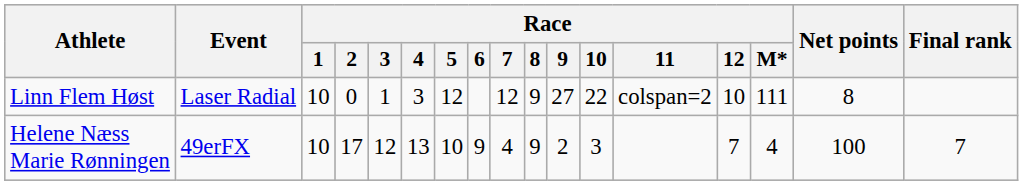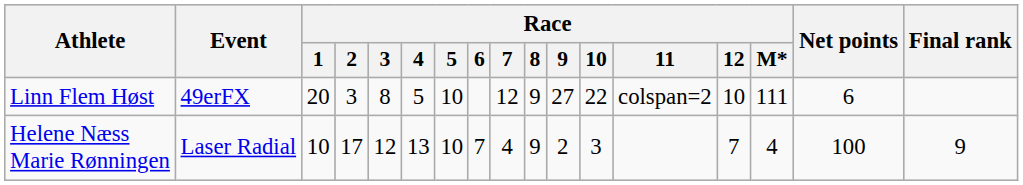(238, 96) Laser Radial -> (215, 96) 49erFX
(318, 96) 10 -> (318, 96) 20
(352, 96) 0 -> (352, 96) 3
(385, 96) 1 -> (385, 96) 8
(418, 96) 3 -> (418, 96) 5
(452, 96) 12 -> (452, 96) 10
(848, 96) 8 -> (848, 96) 6
(215, 147) 49erFX -> (238, 147) Laser Radial
(479, 147) 9 -> (479, 147) 7
(960, 147) 7 -> (960, 147) 9
